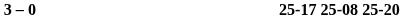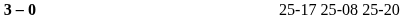(339, 10) bold -> (339, 10) normal
